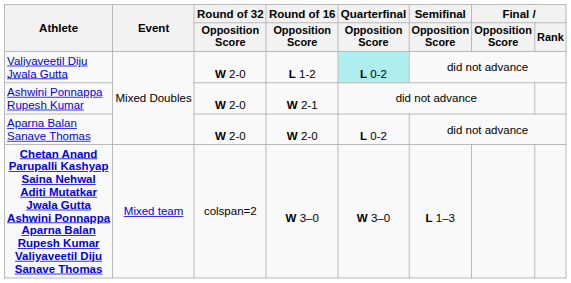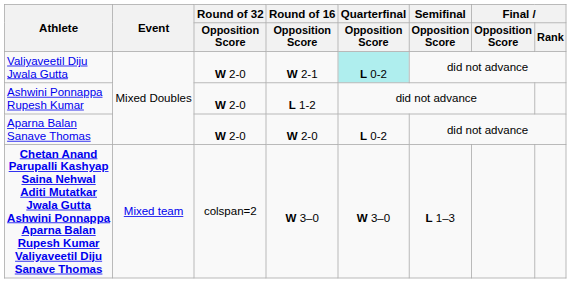(302, 74) L 1-2 -> (302, 74) W 2-1
(302, 105) W 2-1 -> (302, 105) L 1-2
